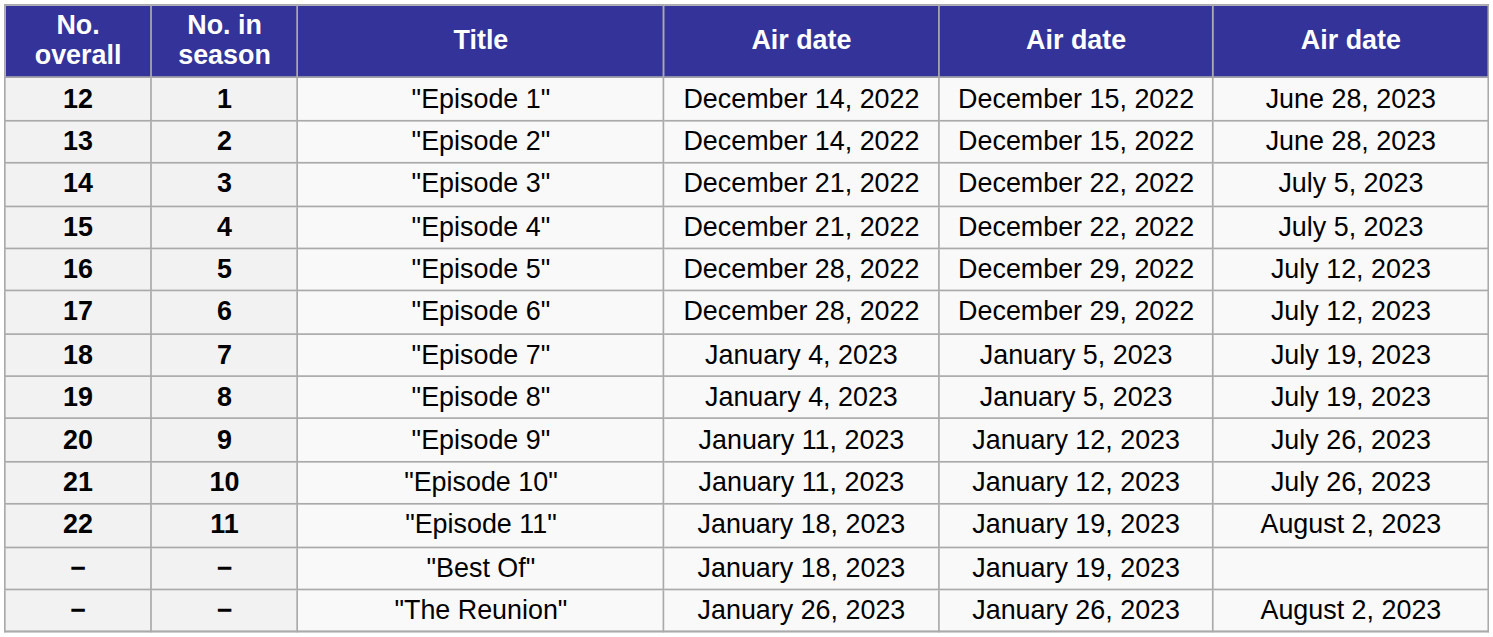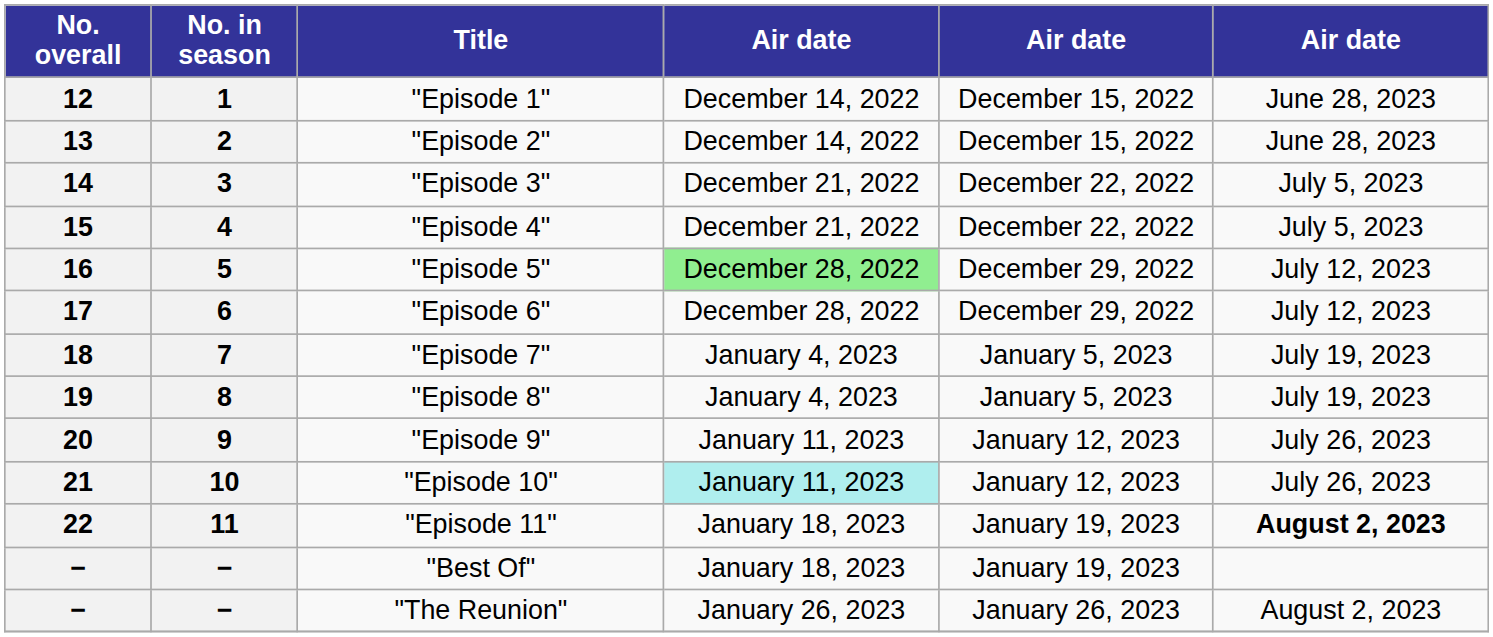(801, 269) no background -> (801, 269) lightgreen background
(801, 482) no background -> (801, 482) paleturquoise background
(1351, 524) normal -> (1351, 524) bold
